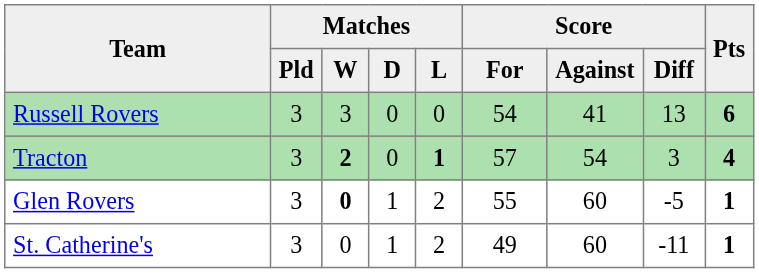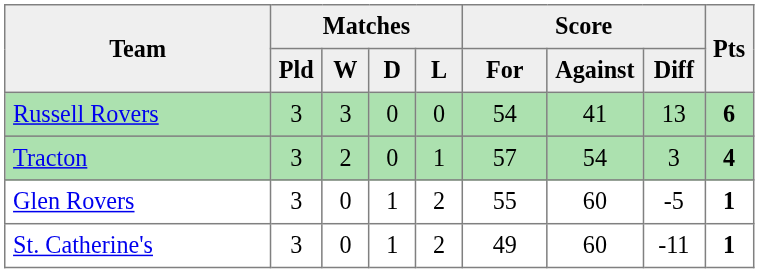(345, 157) bold -> (345, 157) normal
(439, 157) bold -> (439, 157) normal
(345, 201) bold -> (345, 201) normal
